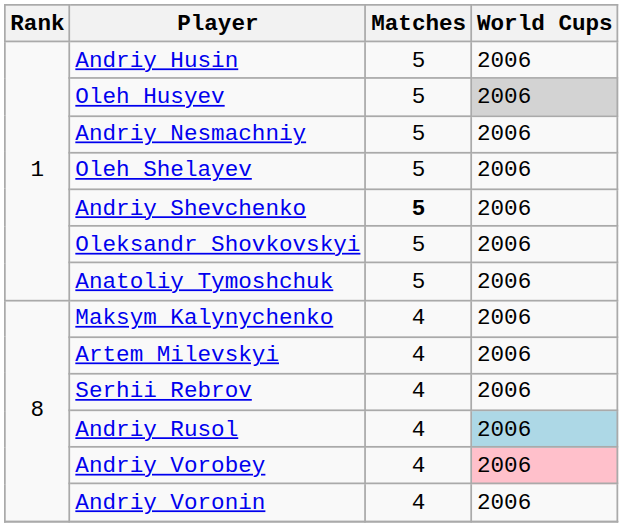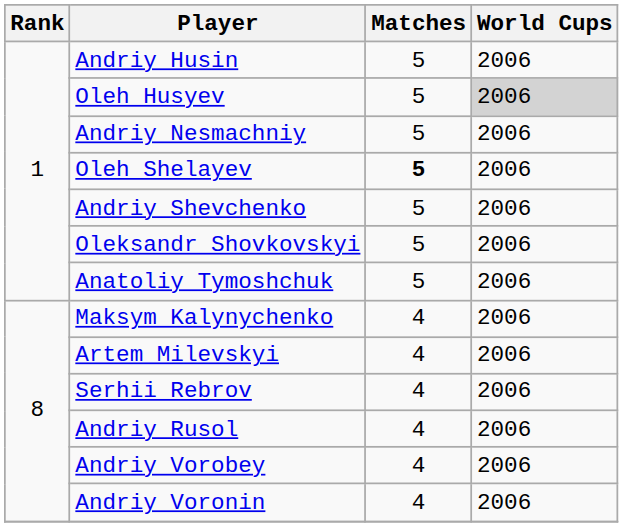(419, 171) normal -> (419, 171) bold
(419, 208) bold -> (419, 208) normal
(504, 429) lightblue background -> (504, 429) no background
(504, 466) pink background -> (504, 466) no background
